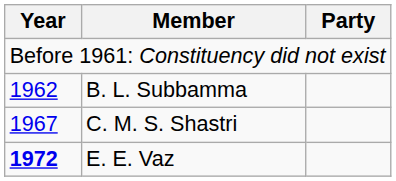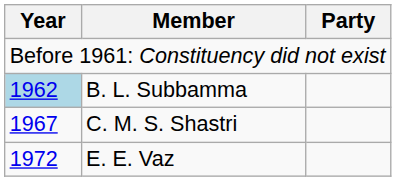(34, 90) no background -> (34, 90) lightblue background
(34, 158) bold -> (34, 158) normal
